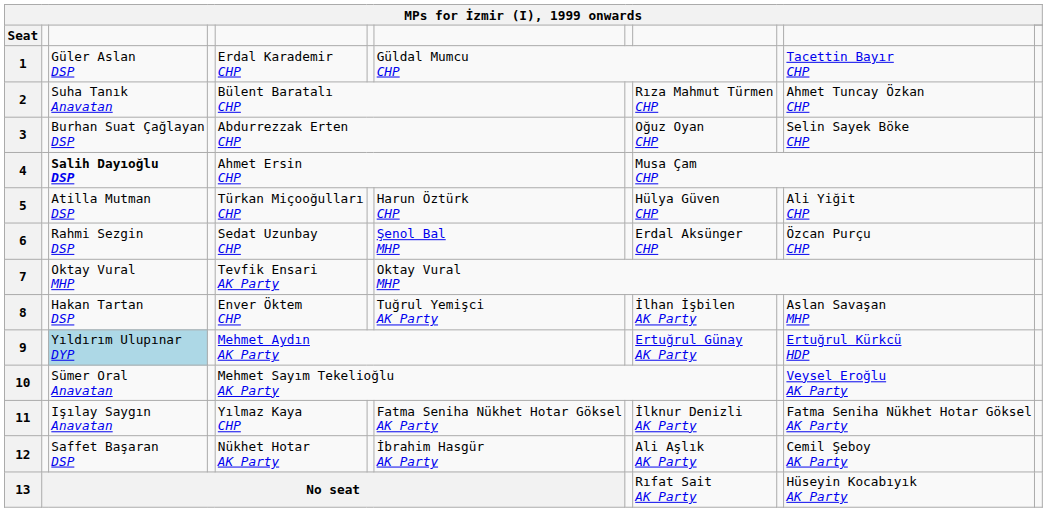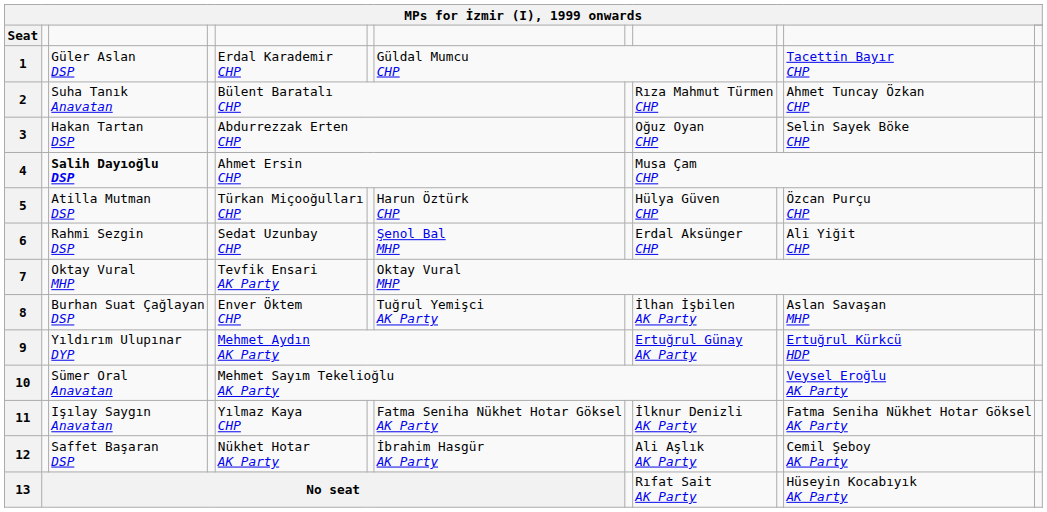(128, 135) Burhan Suat Çağlayan DSP -> (97, 135) Hakan Tartan DSP
(821, 206) Ali Yiğit CHP -> (829, 206) Özcan Purçu CHP
(829, 241) Özcan Purçu CHP -> (821, 241) Ali Yiğit CHP
(97, 312) Hakan Tartan DSP -> (128, 312) Burhan Suat Çağlayan DSP
(117, 347) lightblue background -> (117, 347) no background
